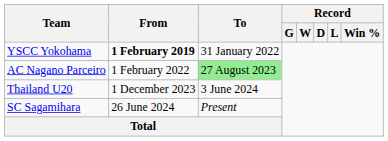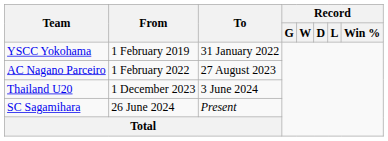(153, 51) bold -> (150, 51) normal
(238, 70) lightgreen background -> (238, 70) no background
